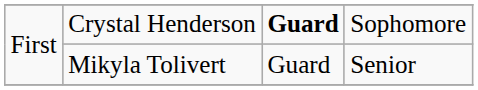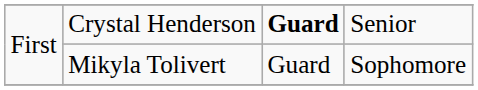(408, 24) Sophomore -> (383, 24) Senior
(383, 64) Senior -> (408, 64) Sophomore
